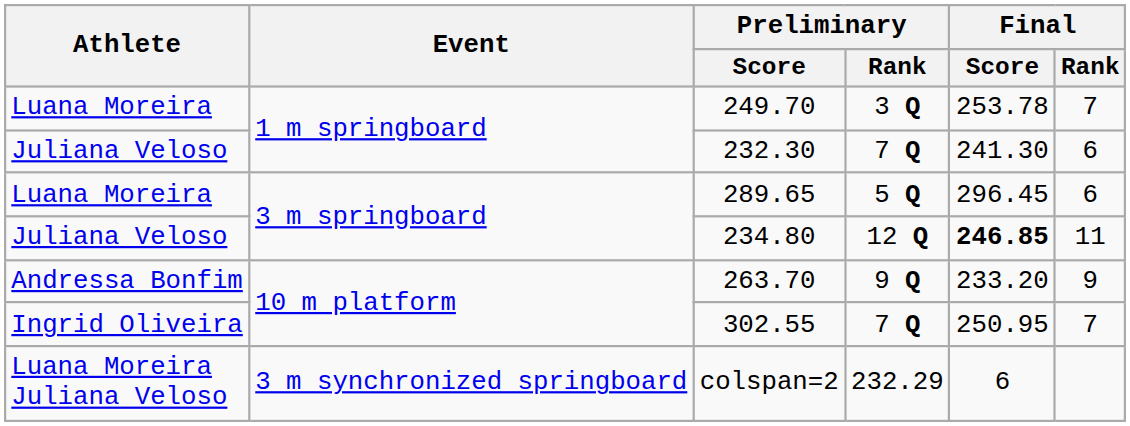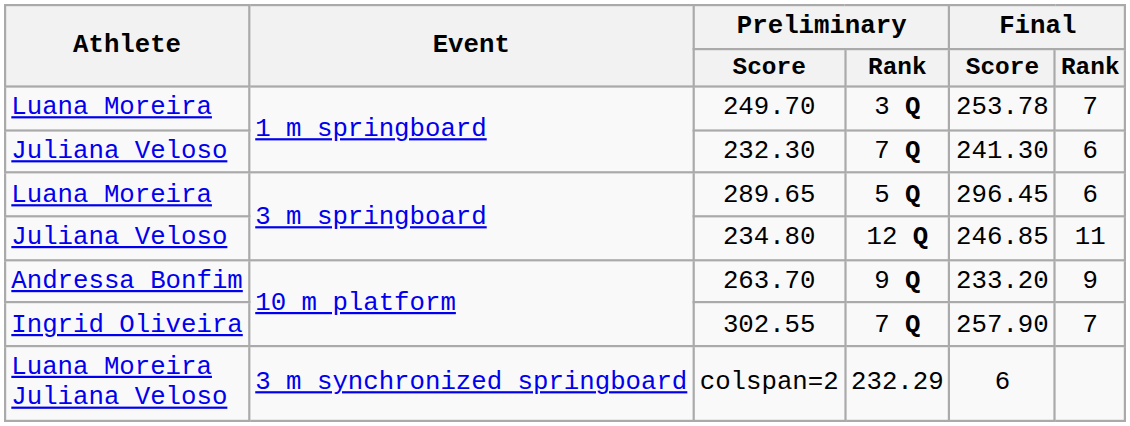(1002, 238) bold -> (1002, 238) normal
(1002, 324) 250.95 -> (1002, 324) 257.90
